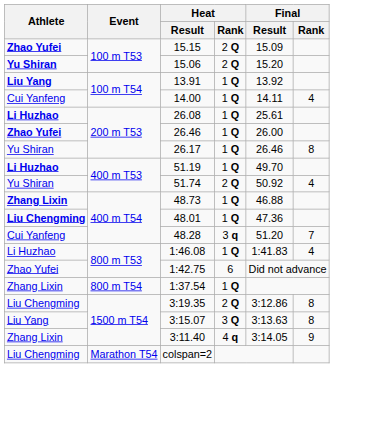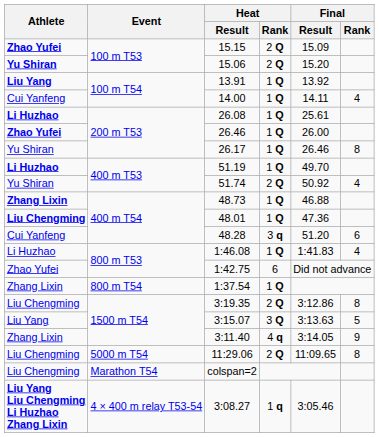(311, 235) 7 -> (357, 235) 6
(311, 320) 8 -> (357, 320) 5
+ row: (232, 355)
+ row: (232, 407)
